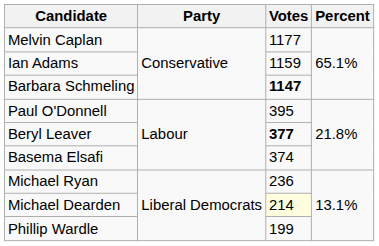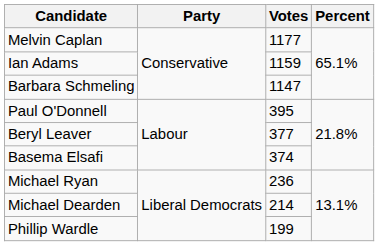(285, 87) bold -> (285, 87) normal
(281, 134) bold -> (281, 134) normal
(281, 205) lightyellow background -> (281, 205) no background
